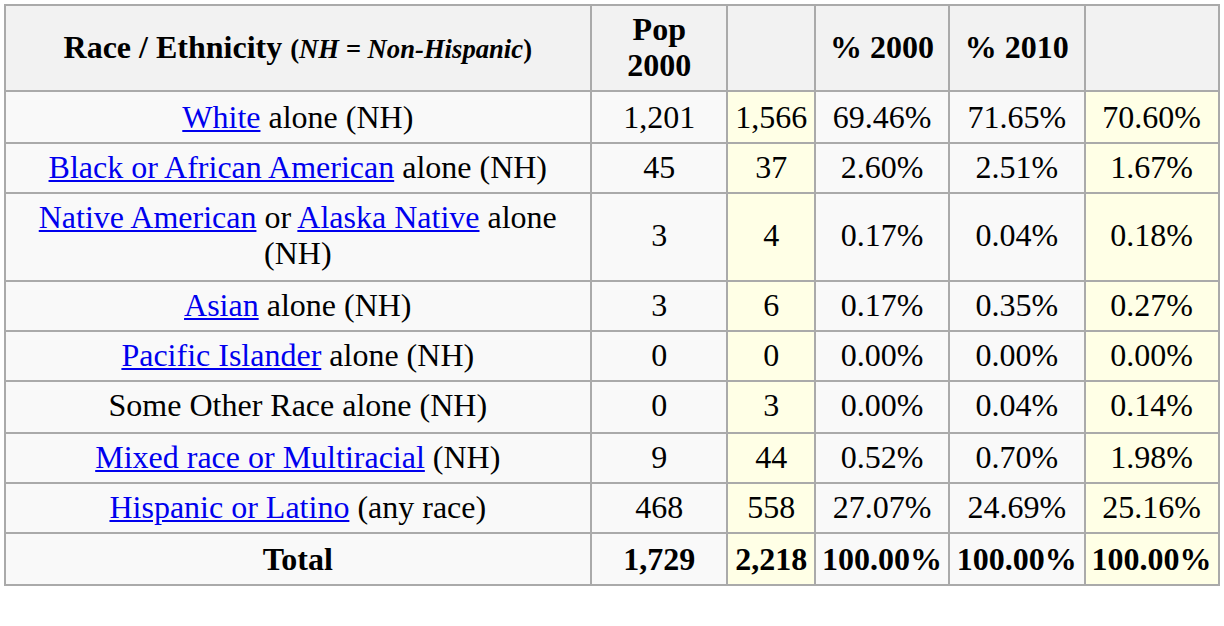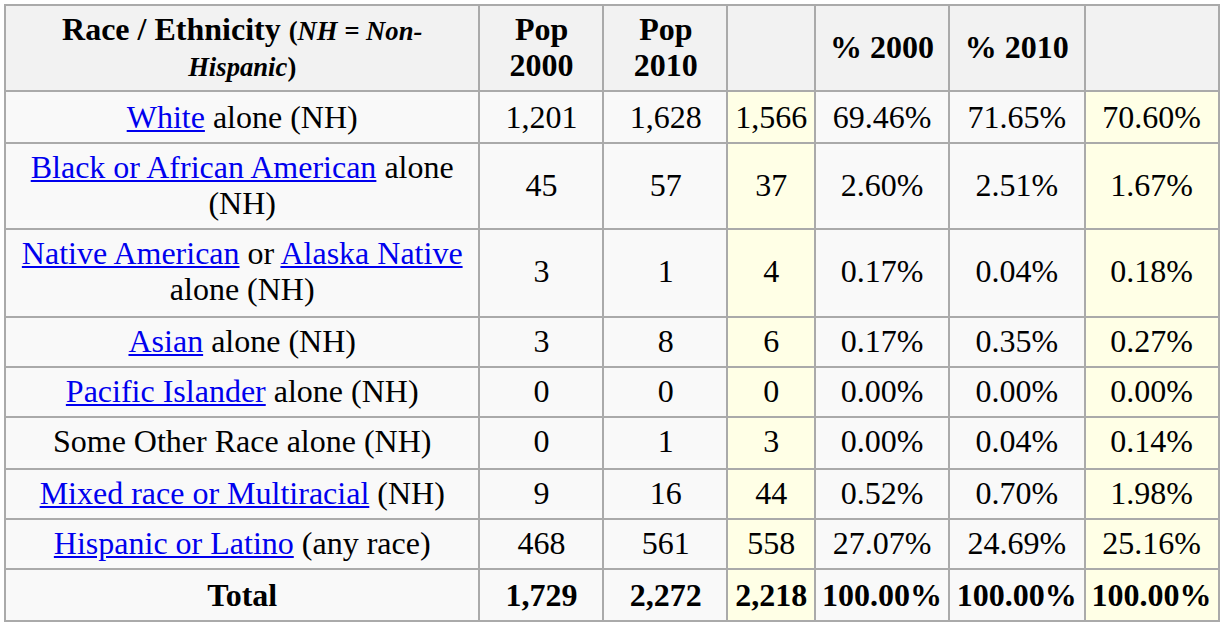+ column: (666, 47)
